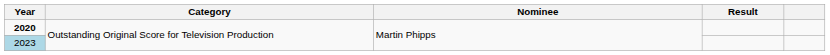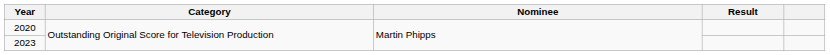(25, 27) bold -> (25, 27) normal
(25, 43) lightblue background -> (25, 43) no background
